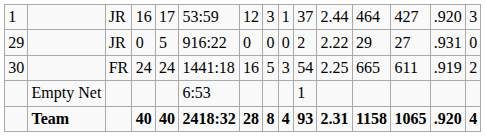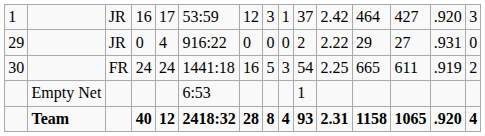(335, 17) 2.44 -> (335, 17) 2.42
(163, 42) 5 -> (163, 42) 4
(167, 118) 40 -> (167, 118) 12
